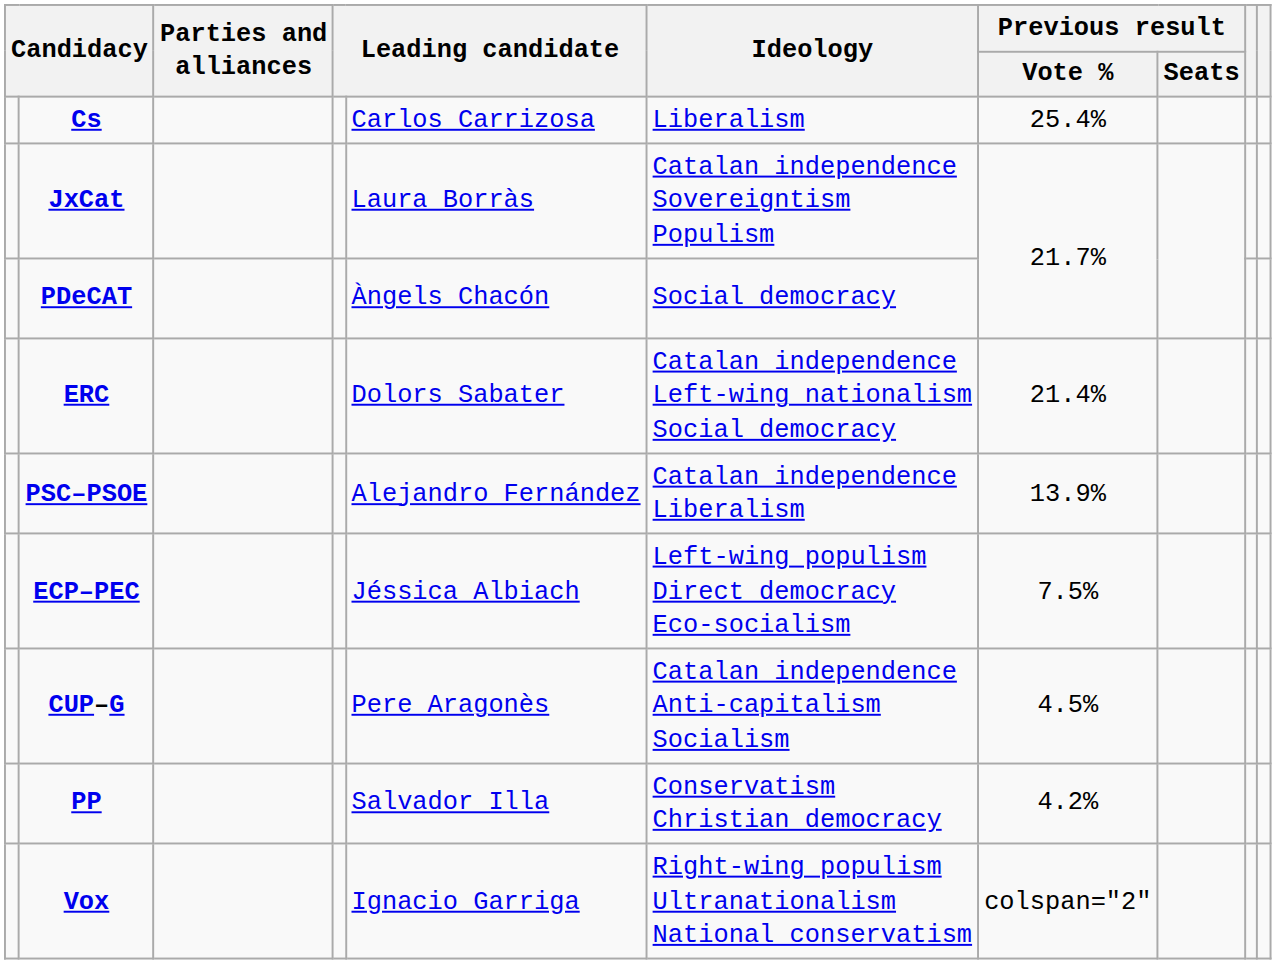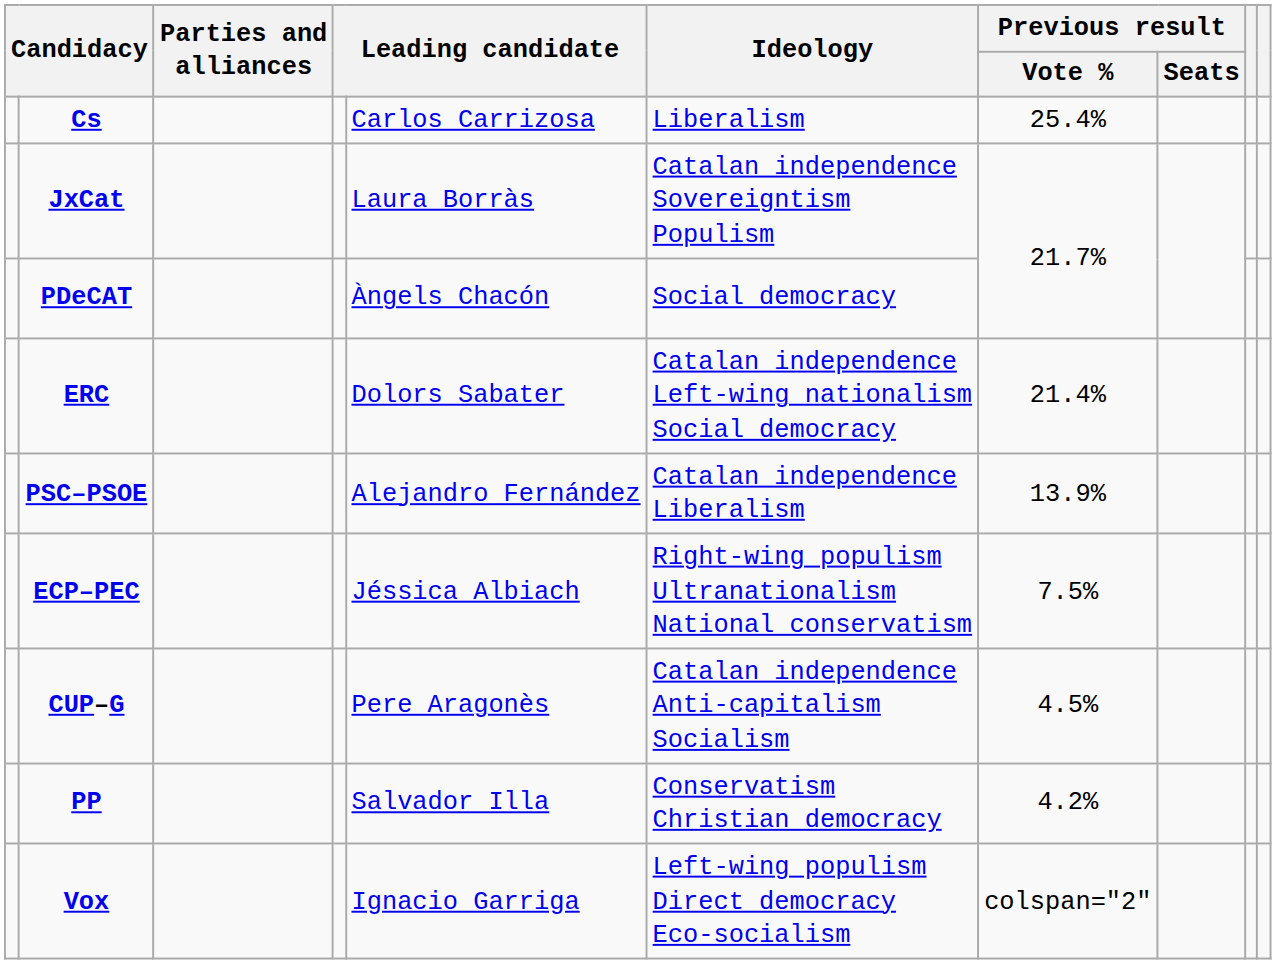(790, 591) Left-wing populism Direct democracy Eco-socialism -> (812, 591) Right-wing populism Ultranationalism National conservatism
(812, 901) Right-wing populism Ultranationalism National conservatism -> (790, 901) Left-wing populism Direct democracy Eco-socialism
